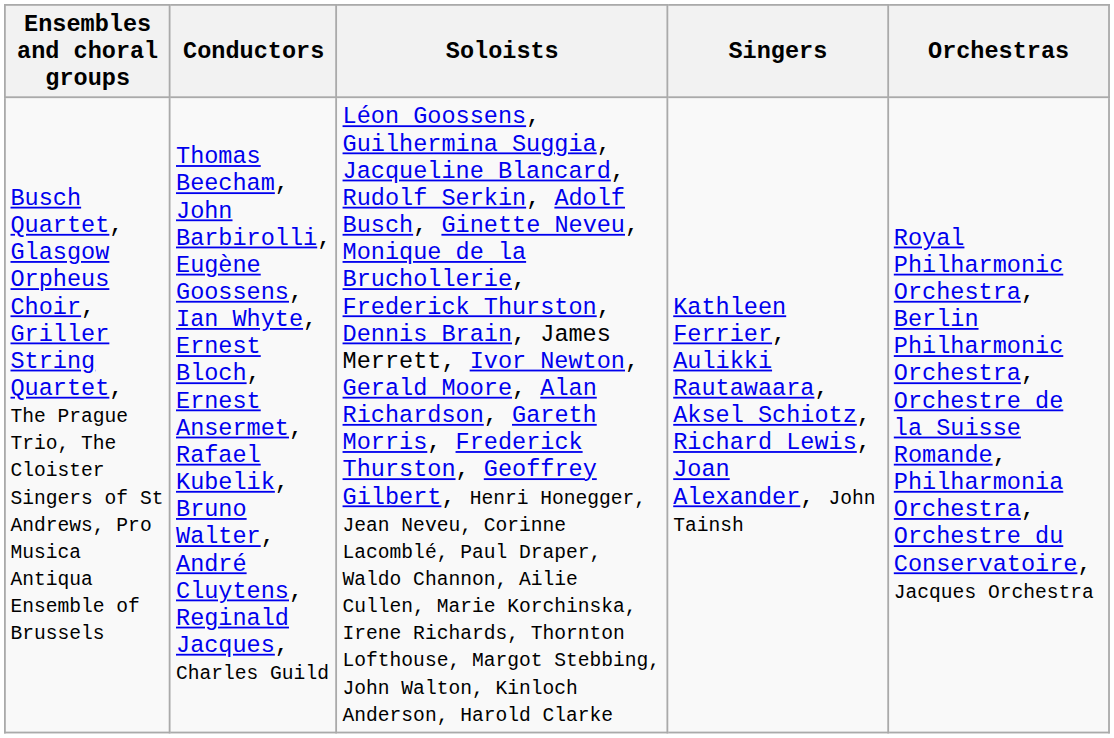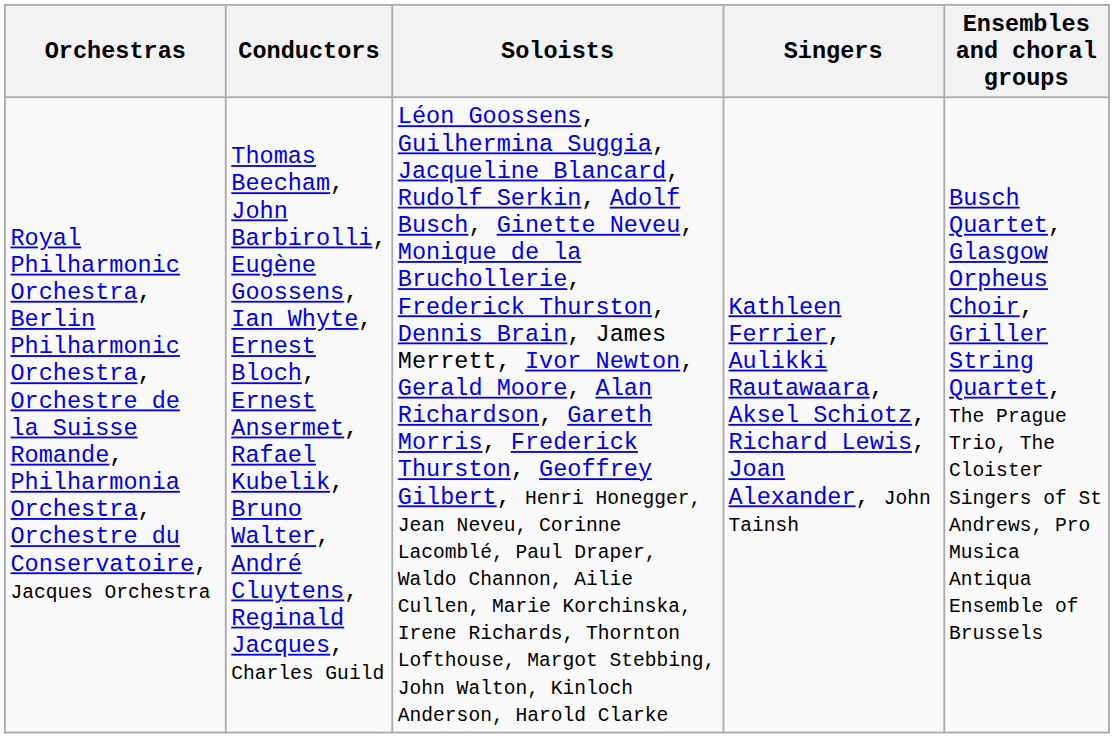columns swapped: (999, 51) <-> (88, 51)
